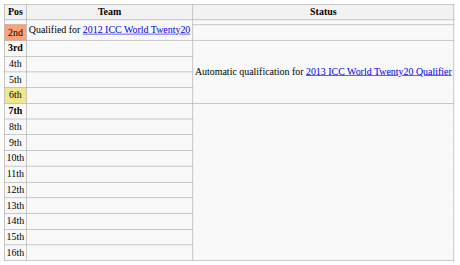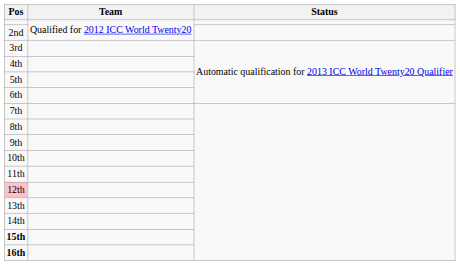(15, 32) lightsalmon background -> (16, 32) no background
(15, 48) bold -> (16, 48) normal
(15, 95) khaki background -> (16, 95) no background
(15, 111) bold -> (16, 111) normal
(15, 189) no background -> (16, 189) pink background
(15, 237) normal -> (16, 237) bold
(15, 252) normal -> (16, 252) bold
